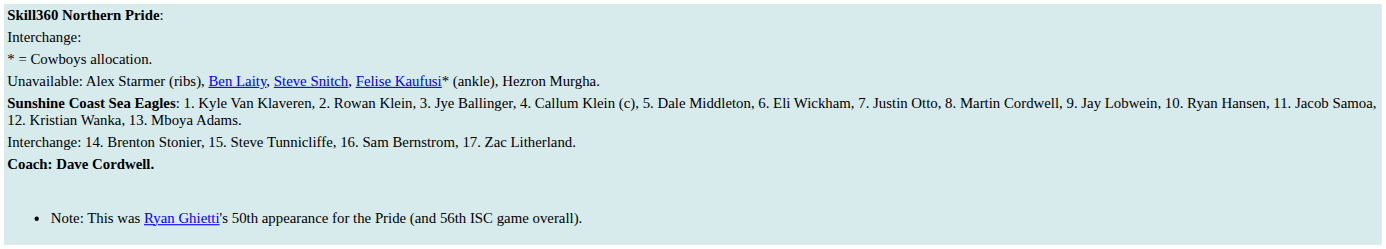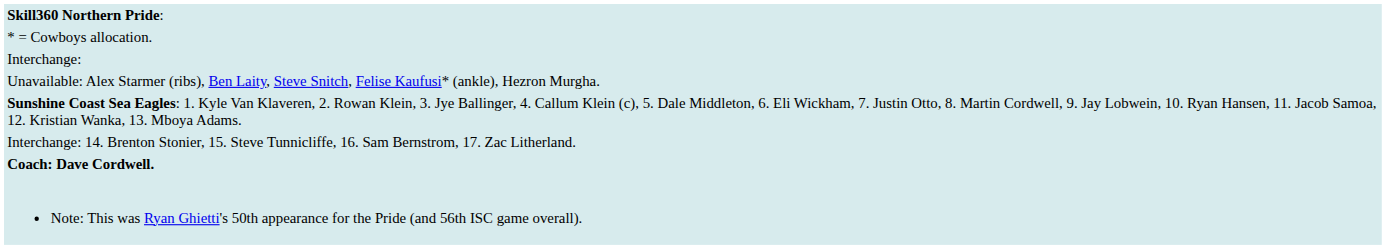(44, 37) Interchange: -> (80, 37) * = Cowboys allocation.
(80, 59) * = Cowboys allocation. -> (44, 59) Interchange:
